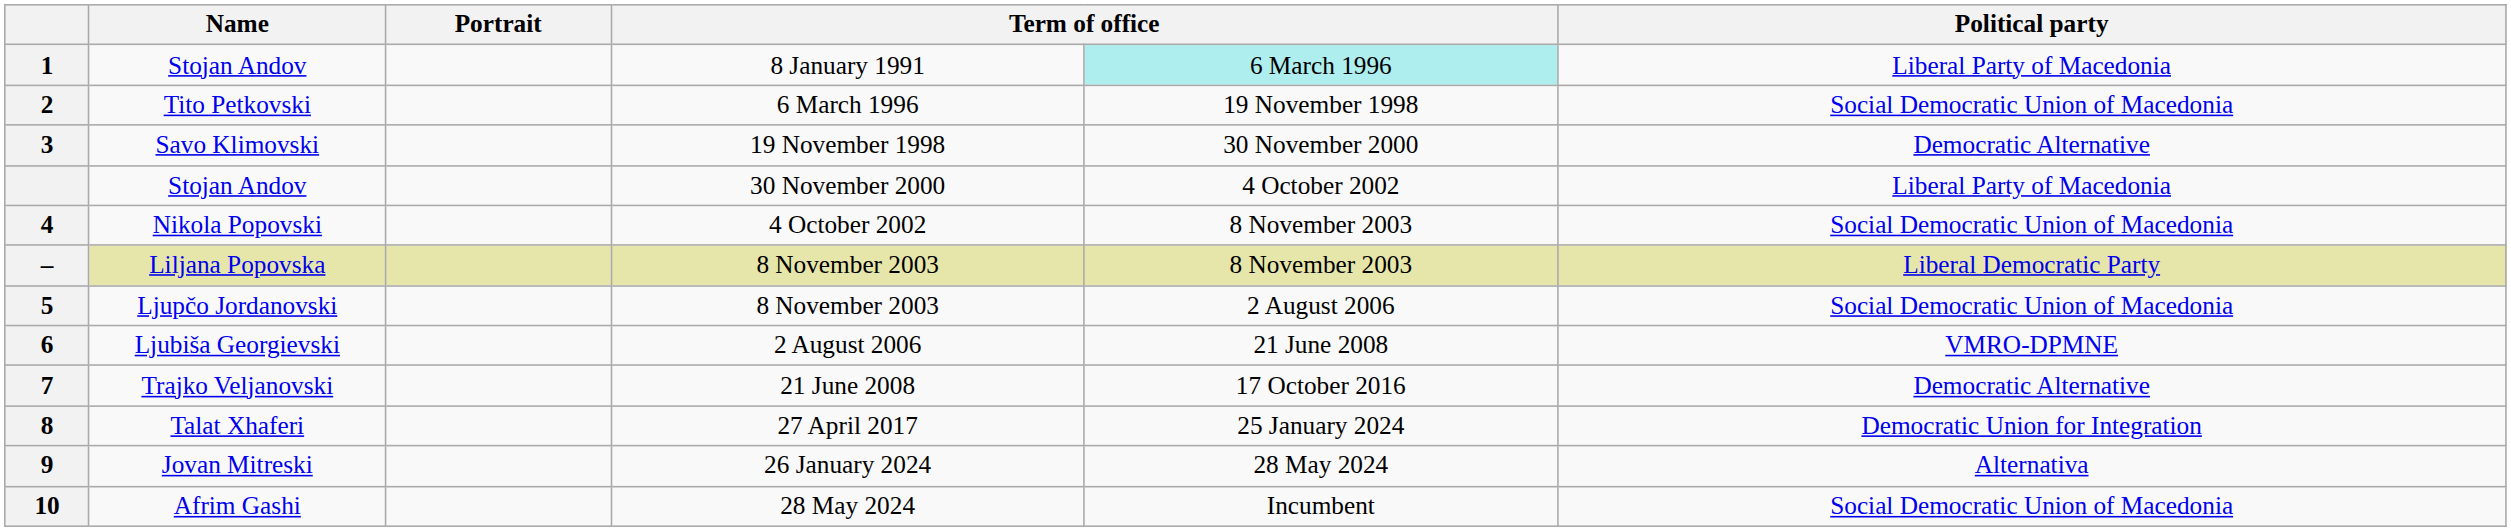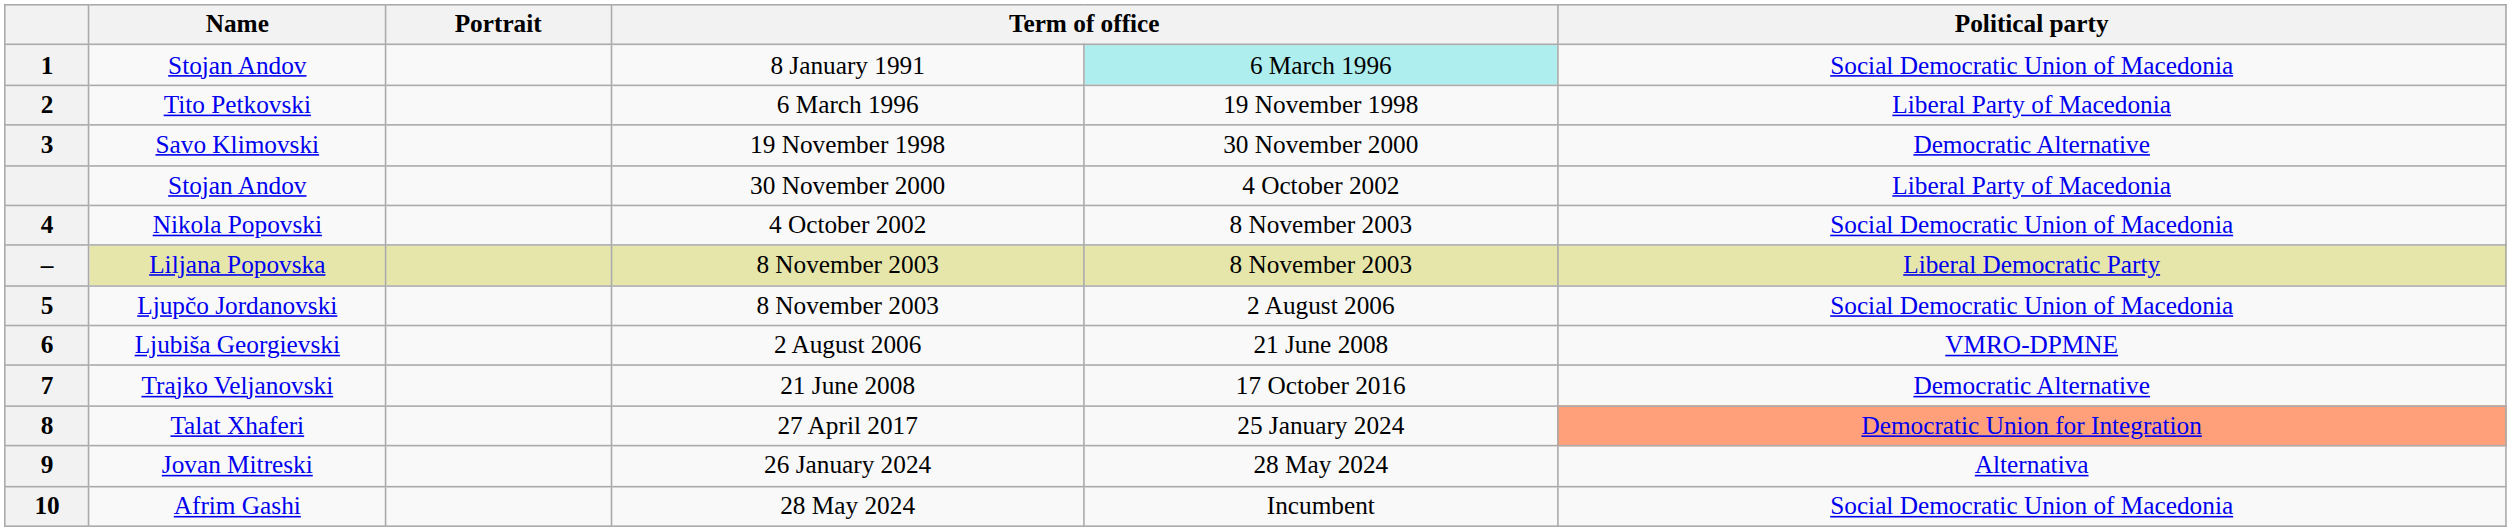(2032, 64) Liberal Party of Macedonia -> (2032, 64) Social Democratic Union of Macedonia
(2032, 104) Social Democratic Union of Macedonia -> (2032, 104) Liberal Party of Macedonia
(2032, 425) no background -> (2032, 425) lightsalmon background
